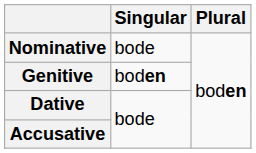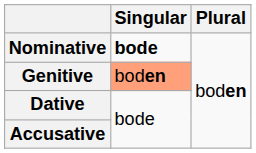(135, 47) normal -> (136, 47) bold
(140, 76) no background -> (140, 76) lightsalmon background
